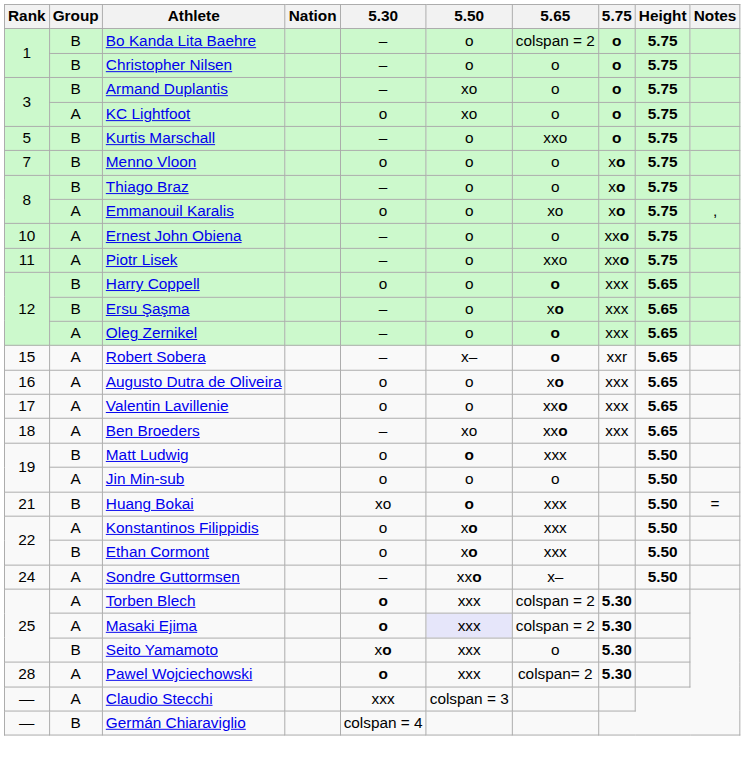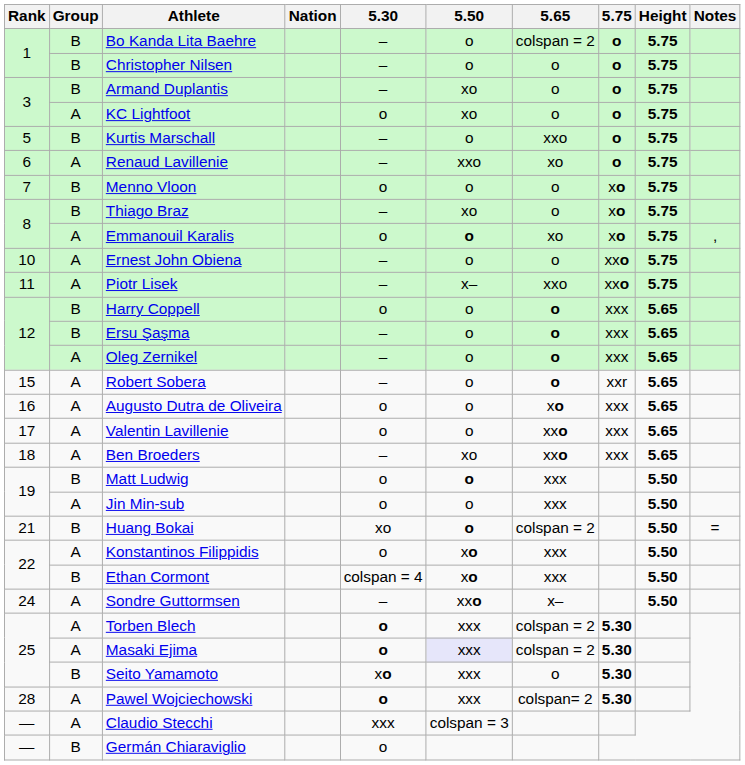+ row: (167, 162)
(469, 187) o -> (469, 211) xo
(469, 211) normal -> (469, 235) bold
(469, 260) o -> (469, 284) x–
(555, 308) xo -> (555, 333) o
(469, 357) x– -> (469, 382) o
(555, 479) o -> (555, 503) xxx
(555, 503) xxx -> (555, 528) colspan = 2
(383, 552) o -> (383, 576) colspan = 4
(383, 723) colspan = 4 -> (383, 747) o
